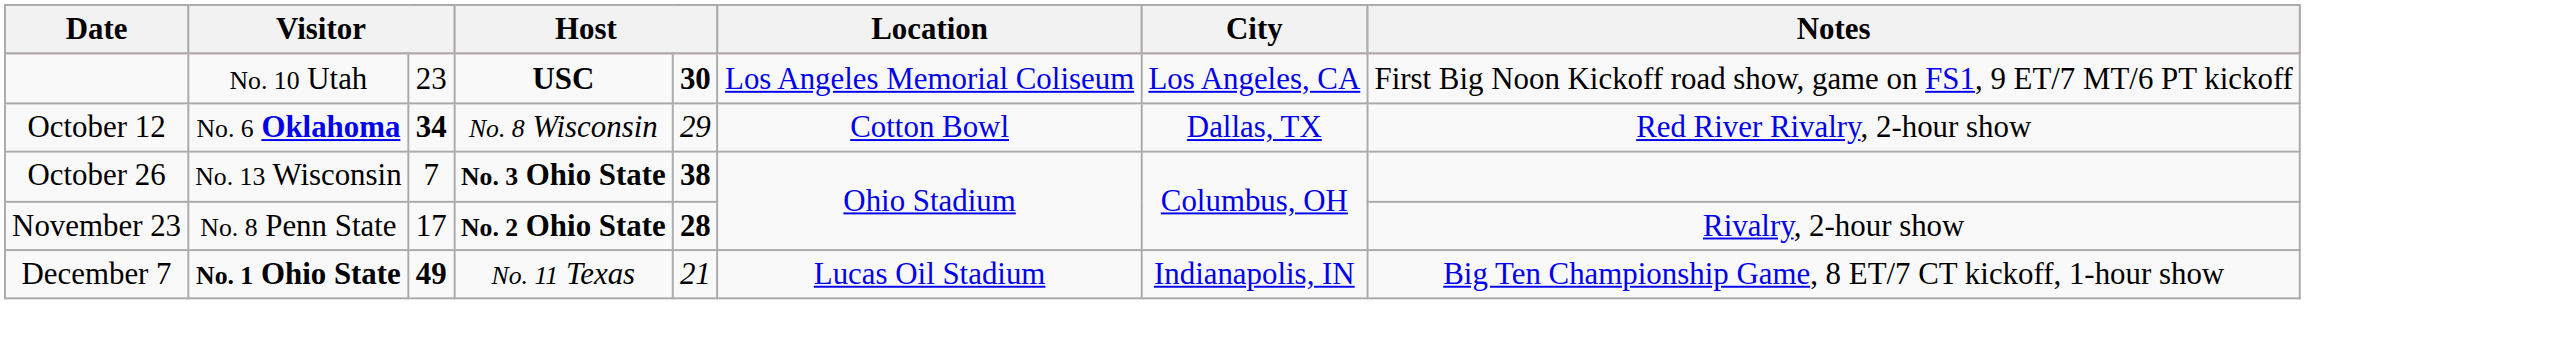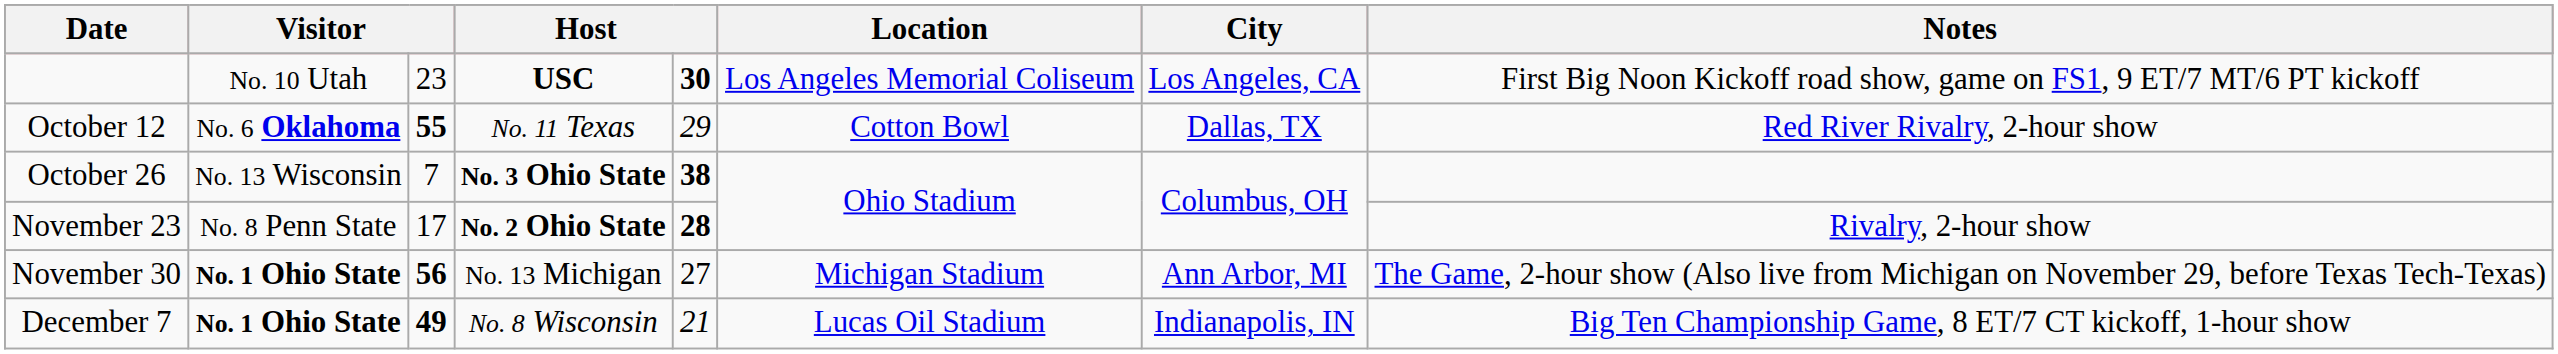(431, 126) 34 -> (431, 126) 55
(563, 126) No. 8 Wisconsin -> (563, 126) No. 11 Texas
+ row: (97, 273)
(563, 273) No. 11 Texas -> (563, 322) No. 8 Wisconsin
